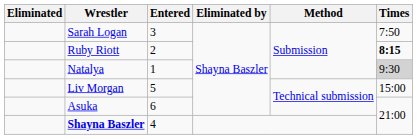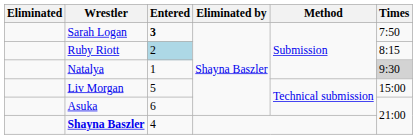(153, 32) normal -> (153, 32) bold
(153, 50) no background -> (153, 50) lightblue background
(390, 50) bold -> (389, 50) normal
